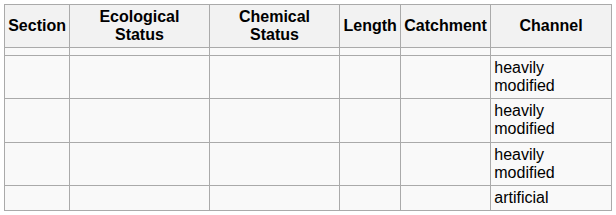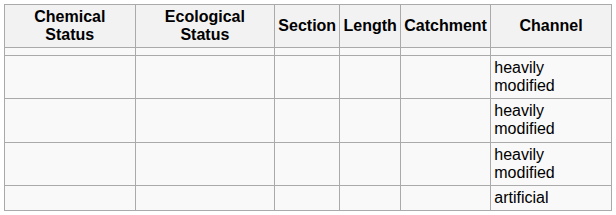columns swapped: (37, 26) <-> (274, 26)
